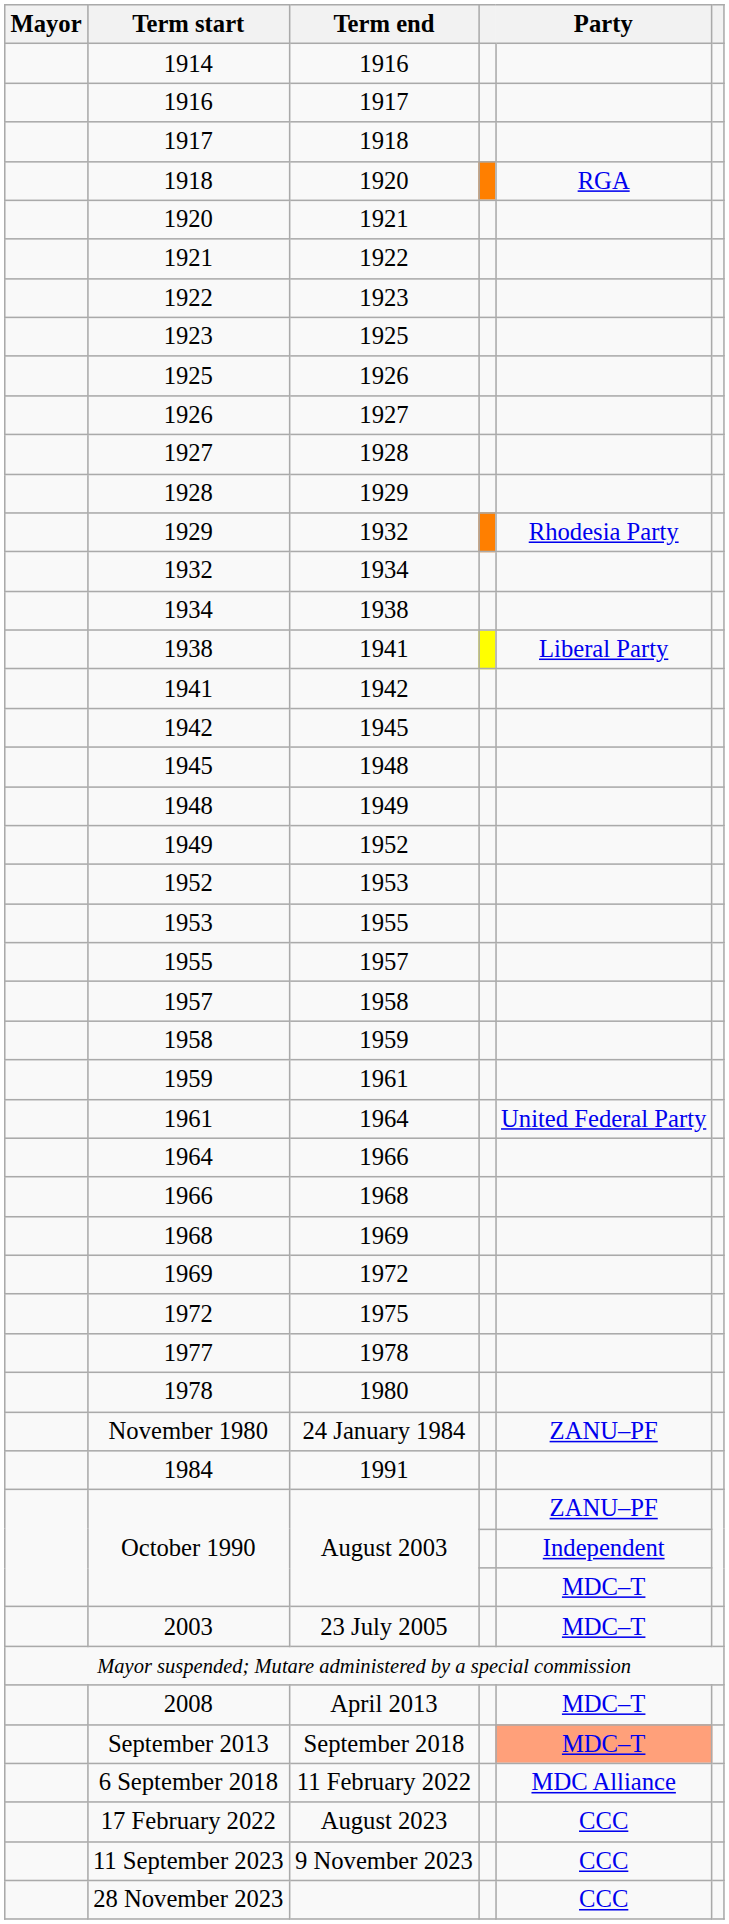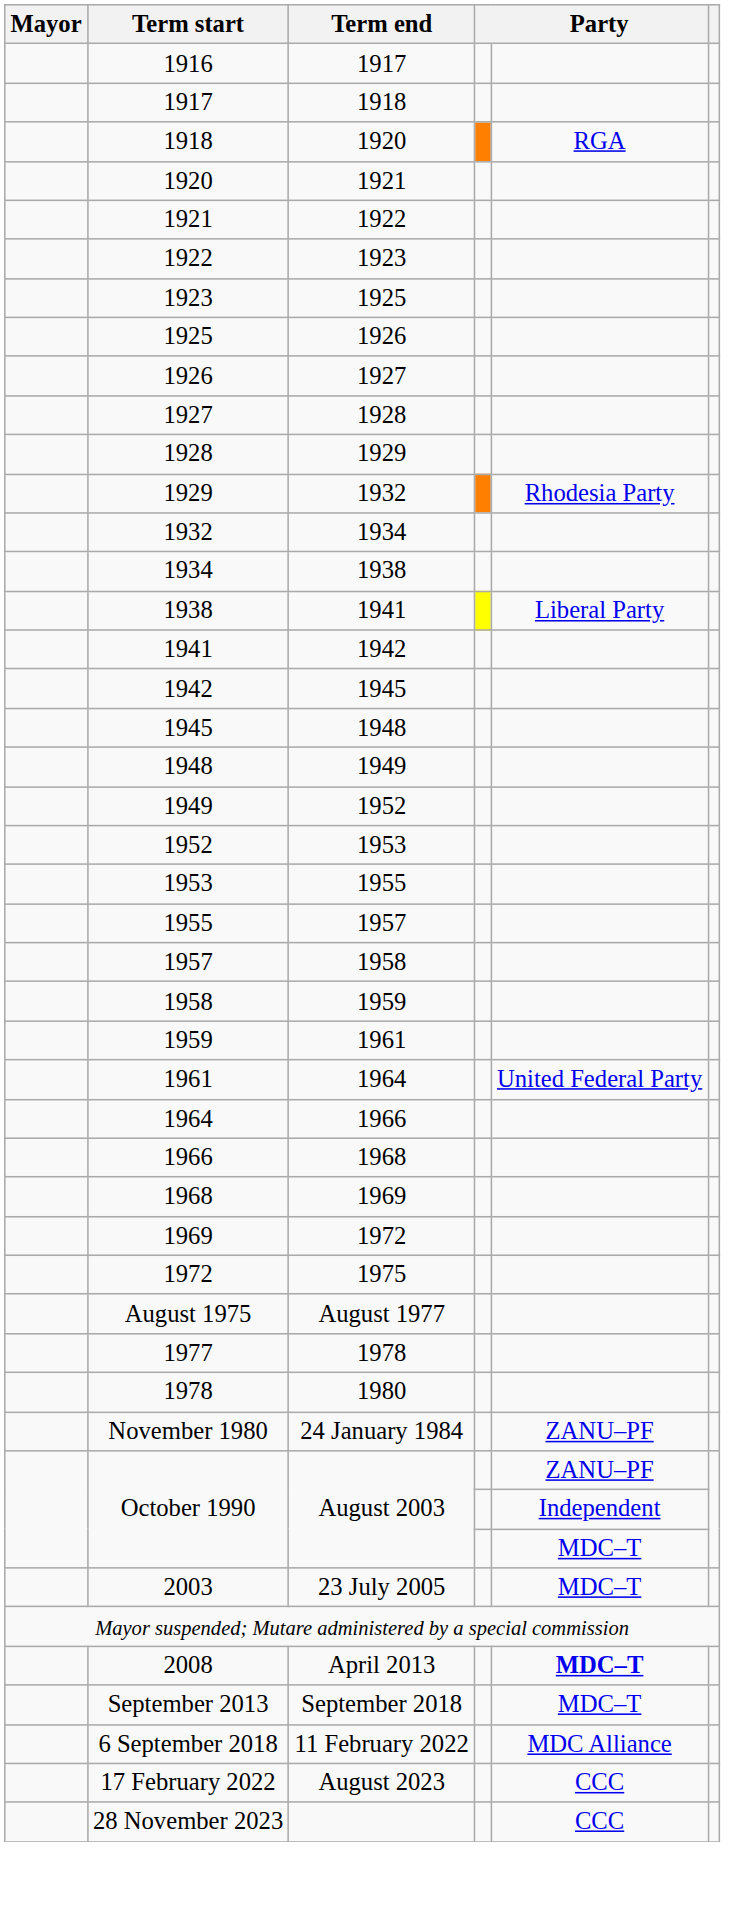- row: (188, 63)
+ row: (188, 1313)
- row: (188, 1469)
(604, 1704) normal -> (600, 1665) bold
(604, 1743) lightsalmon background -> (600, 1704) no background
- row: (188, 1860)
